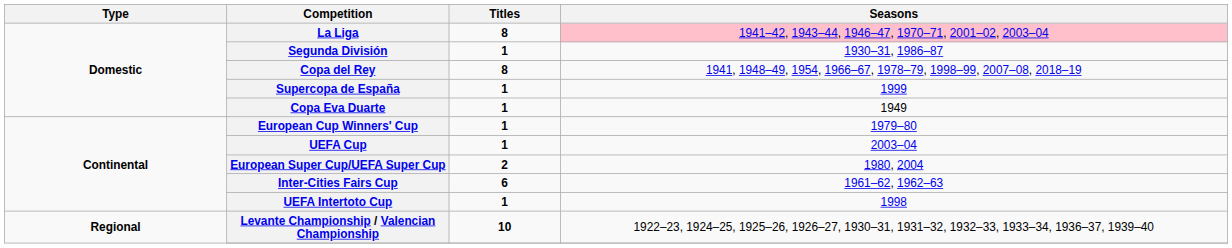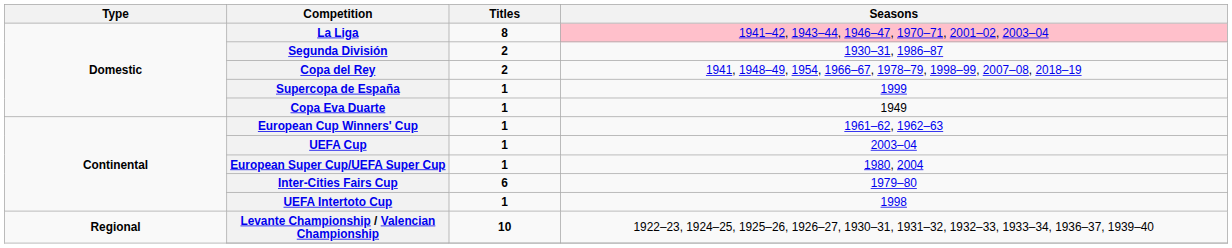(505, 51) 1 -> (505, 51) 2
(505, 70) 8 -> (505, 70) 2
(894, 127) 1979–80 -> (894, 127) 1961–62, 1962–63
(505, 164) 2 -> (505, 164) 1
(894, 183) 1961–62, 1962–63 -> (894, 183) 1979–80
